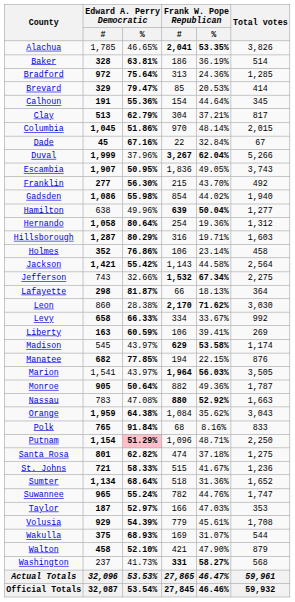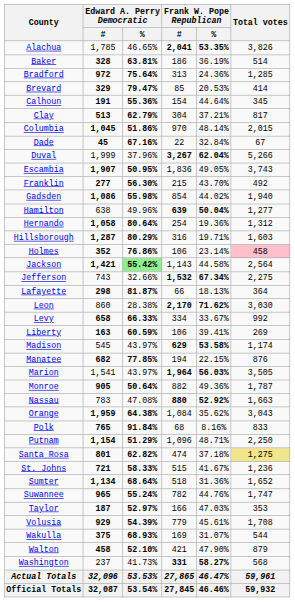(103, 156) bold -> (103, 156) normal
(260, 251) no background -> (260, 251) pink background
(142, 265) no background -> (142, 265) lightgreen background
(142, 441) pink background -> (142, 441) no background
(260, 455) no background -> (260, 455) khaki background
